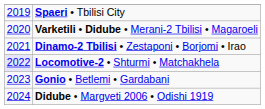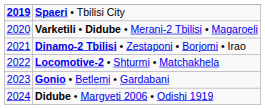(19, 12) normal -> (19, 12) bold
(19, 63) lavender background -> (19, 63) no background
